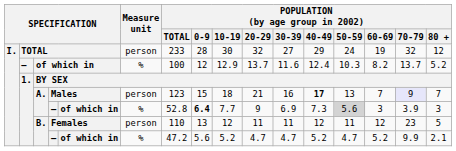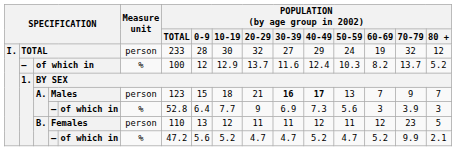(288, 95) normal -> (288, 95) bold
(411, 95) lavender background -> (411, 95) no background
(202, 109) bold -> (202, 109) normal
(349, 109) lightgrey background -> (349, 109) no background
